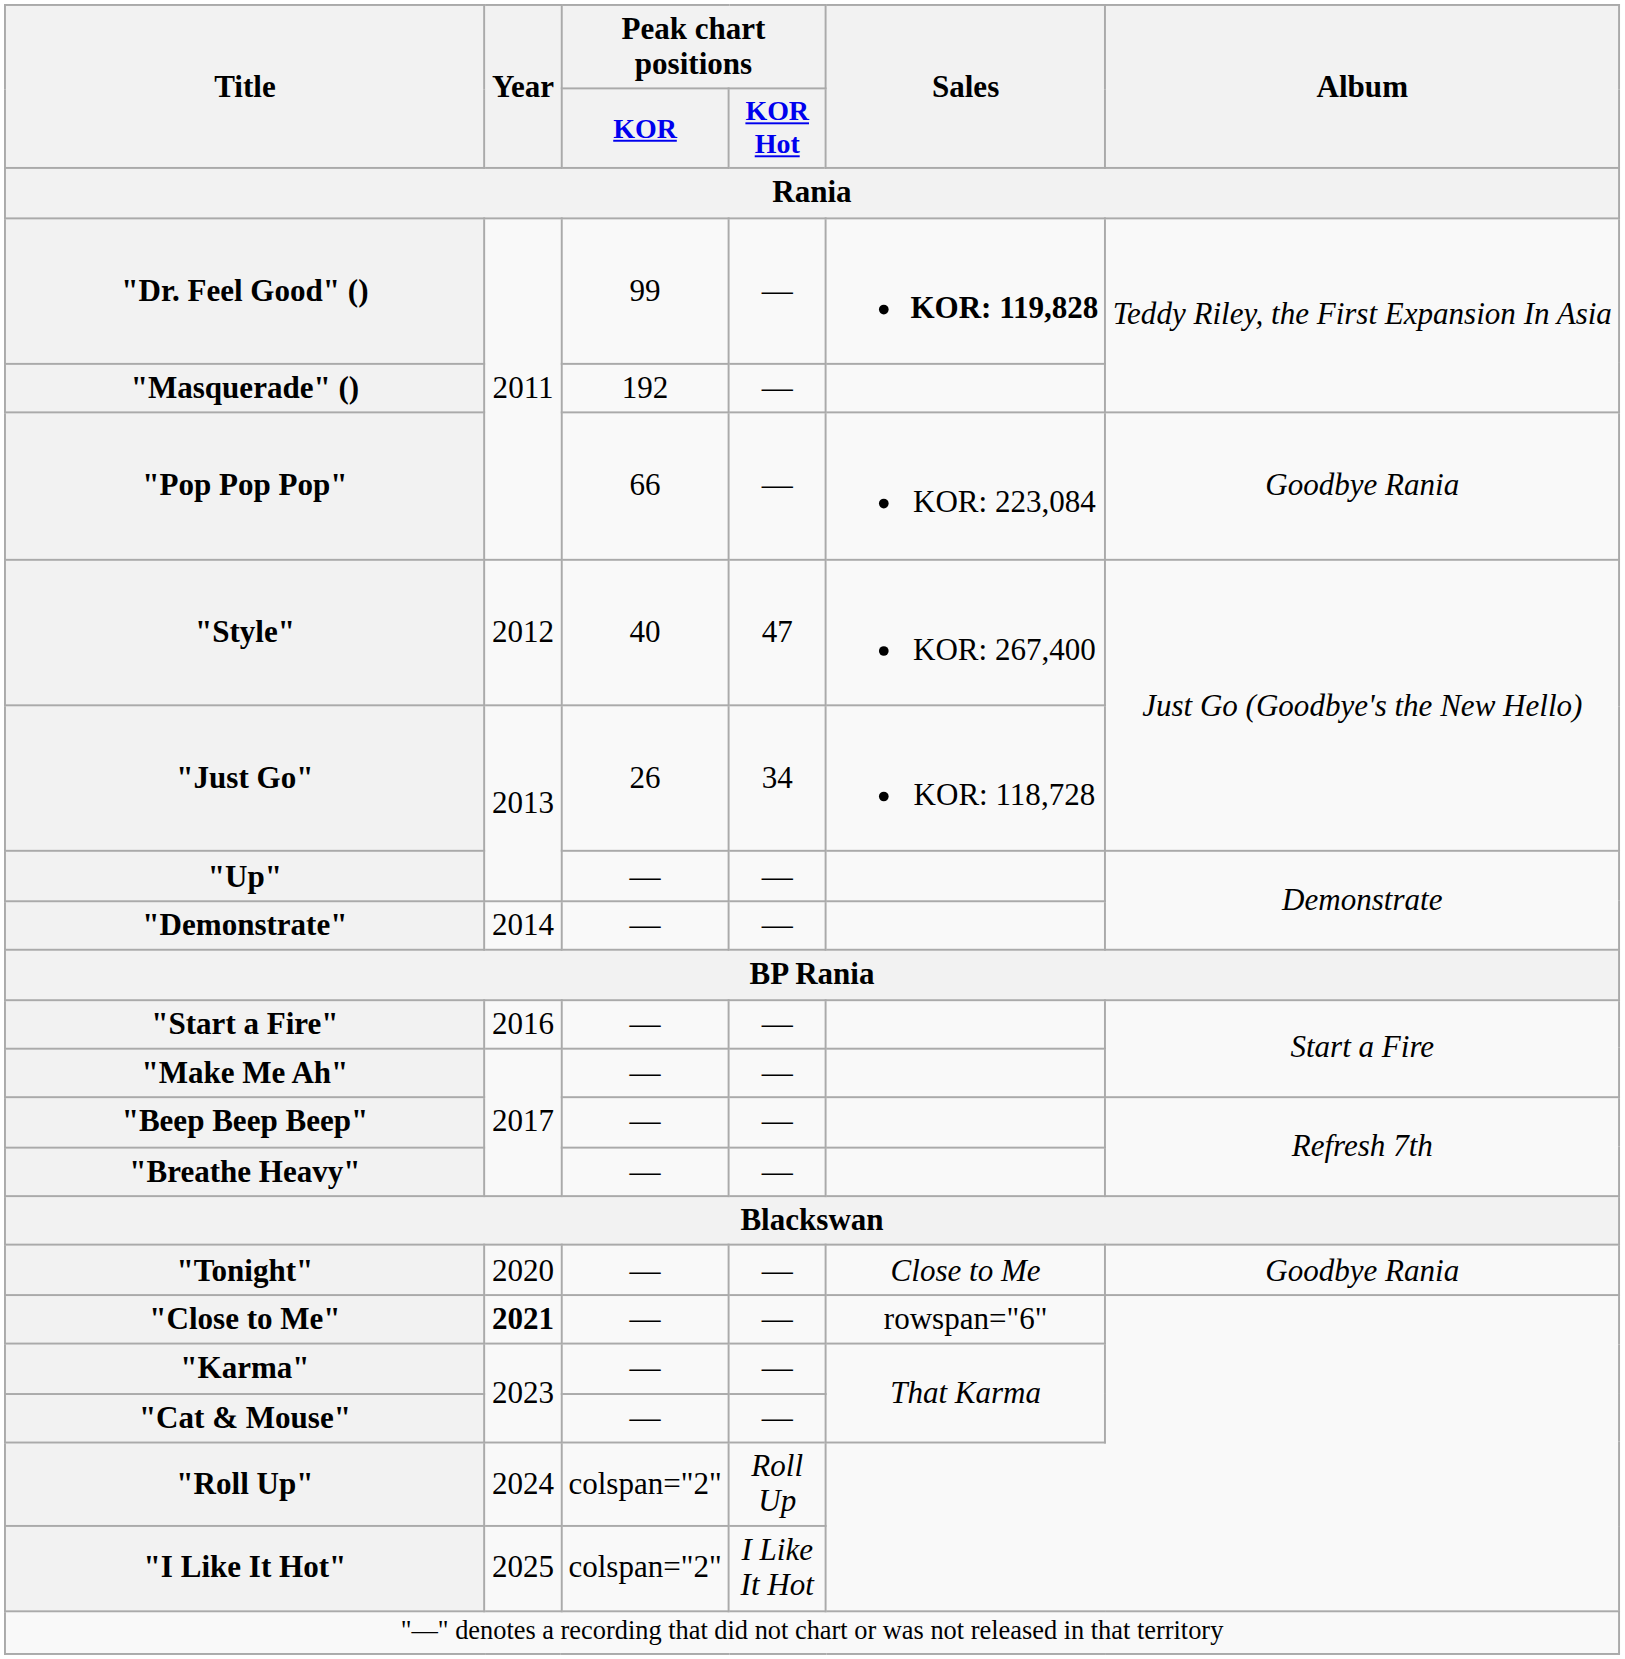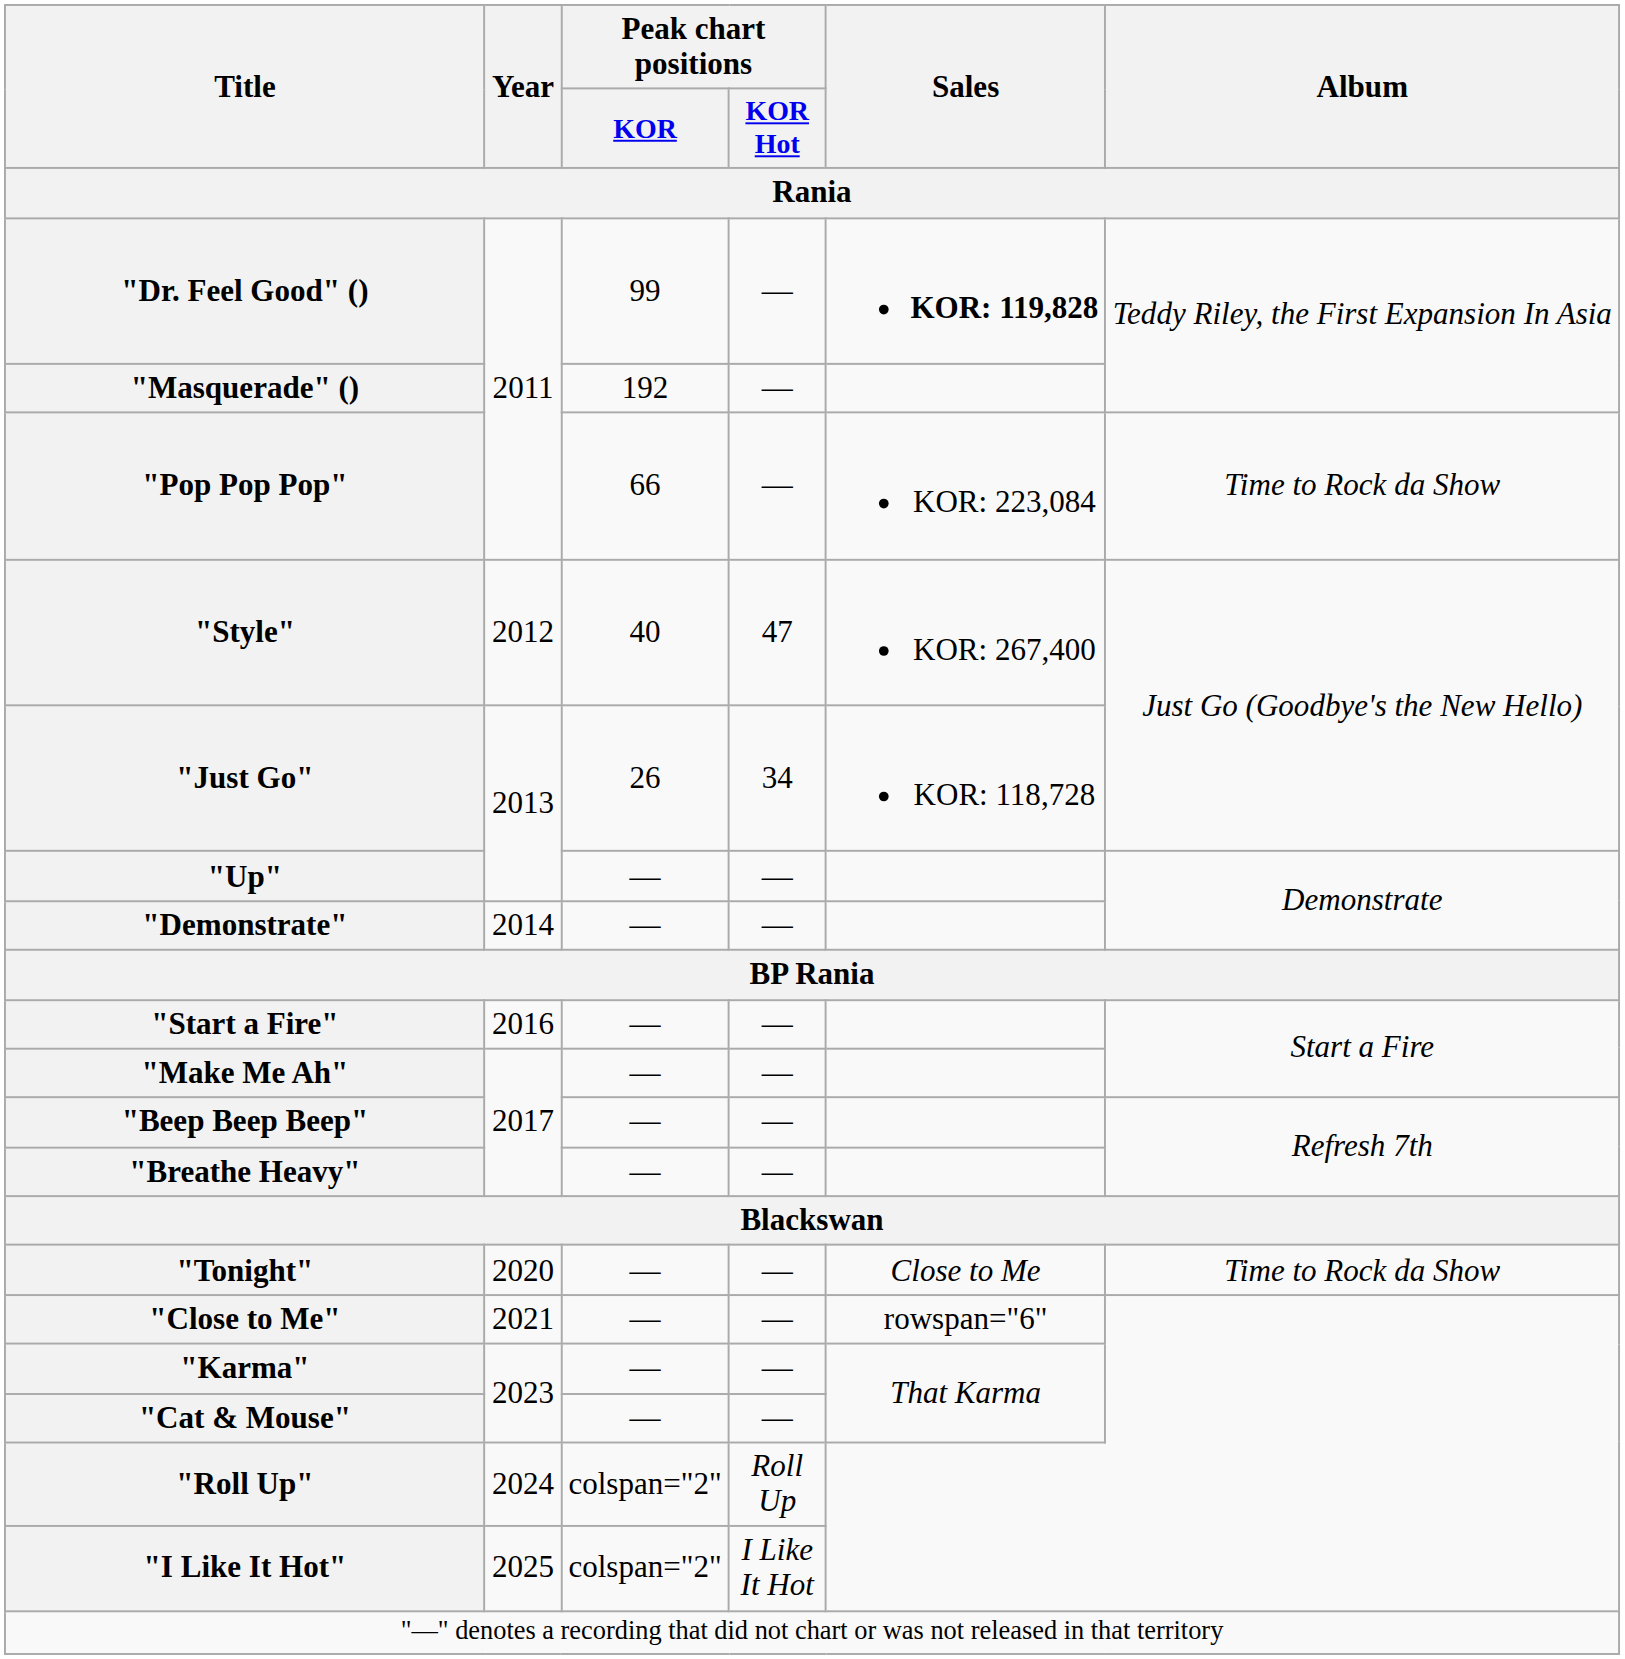(1362, 485) Goodbye Rania -> (1362, 485) Time to Rock da Show
(1362, 1269) Goodbye Rania -> (1362, 1269) Time to Rock da Show
(523, 1318) bold -> (523, 1318) normal
